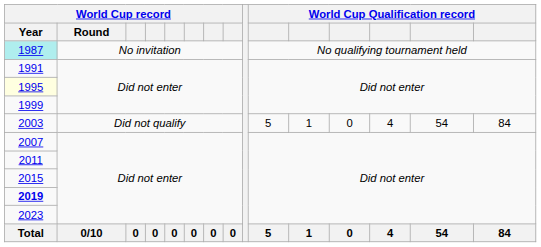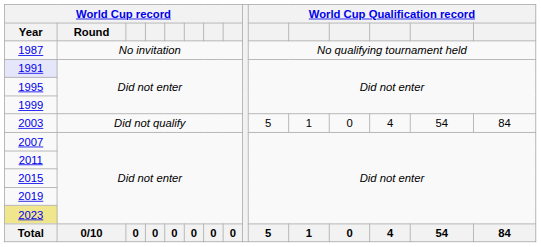(31, 50) paleturquoise background -> (31, 50) no background
(31, 68) no background -> (31, 68) lavender background
(31, 87) lightyellow background -> (31, 87) no background
(31, 196) bold -> (31, 196) normal
(31, 214) no background -> (31, 214) khaki background
